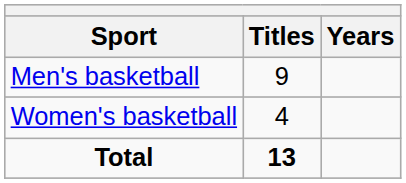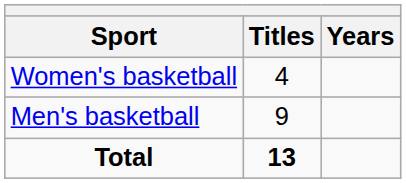rows swapped: (124, 117) <-> (105, 76)
